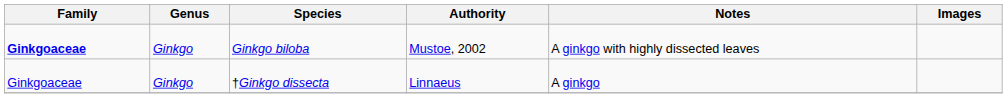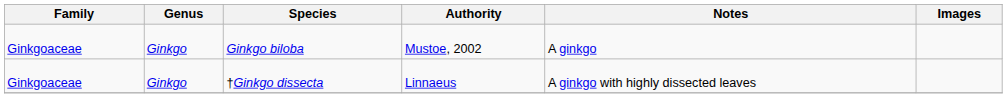(47, 48) bold -> (45, 48) normal
(655, 48) A ginkgo with highly dissected leaves -> (572, 48) A ginkgo
(576, 83) A ginkgo -> (652, 83) A ginkgo with highly dissected leaves
